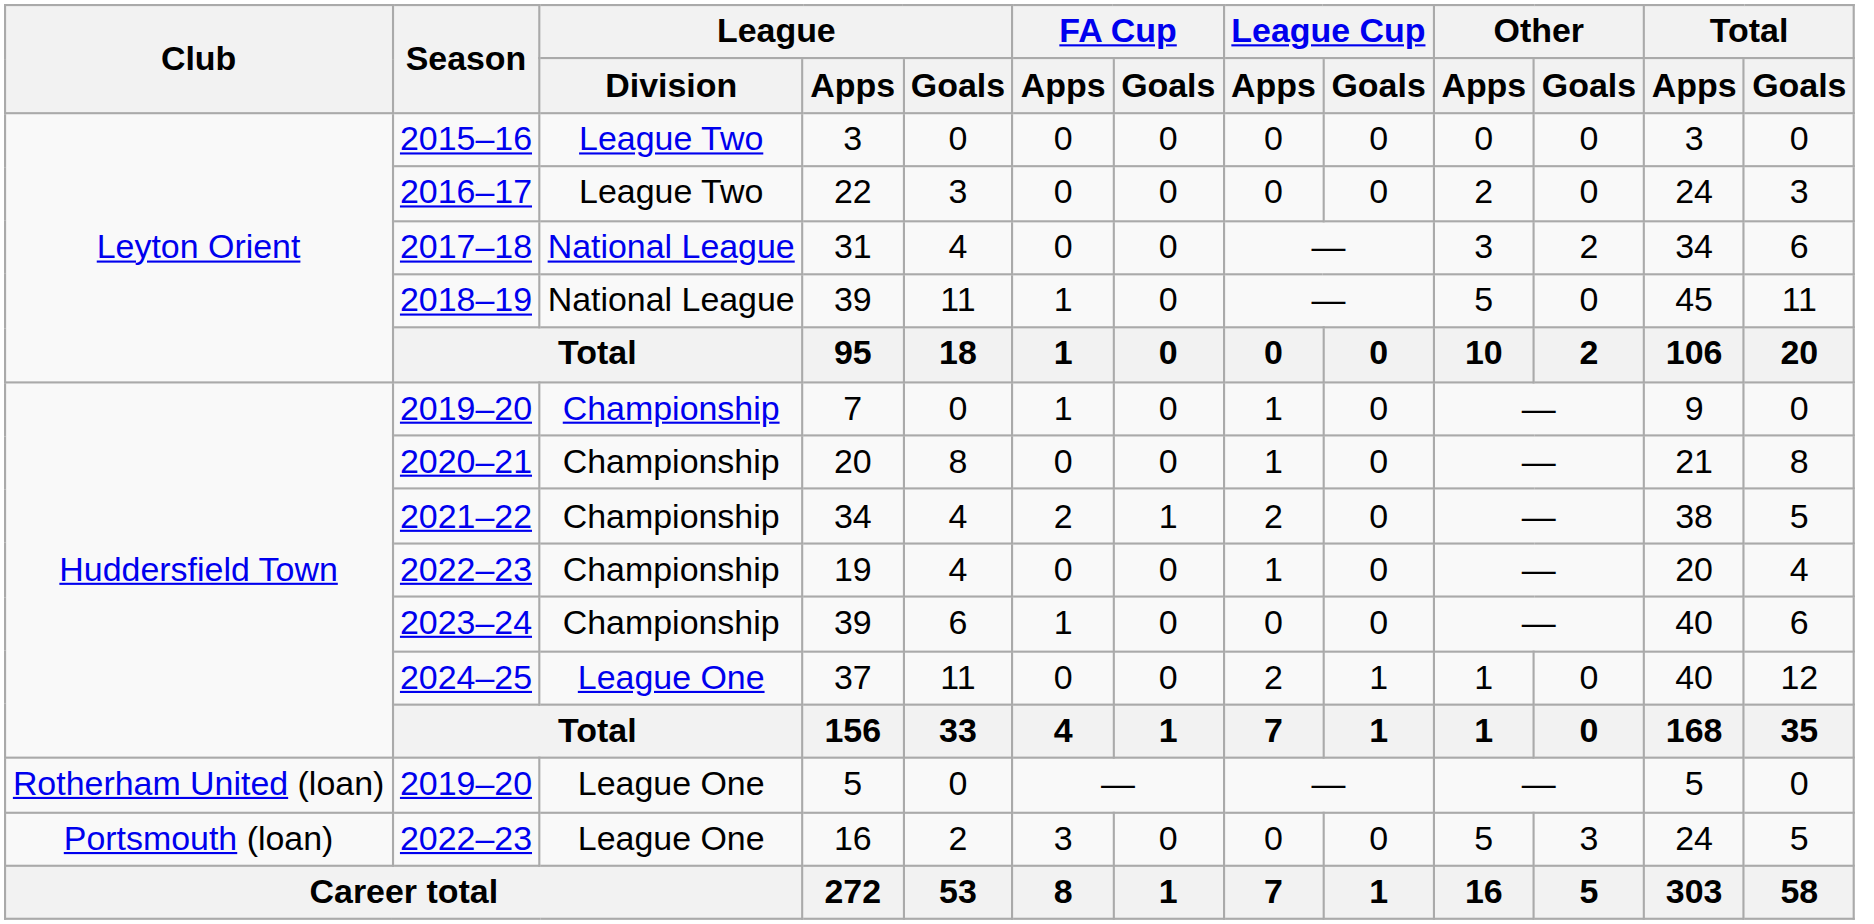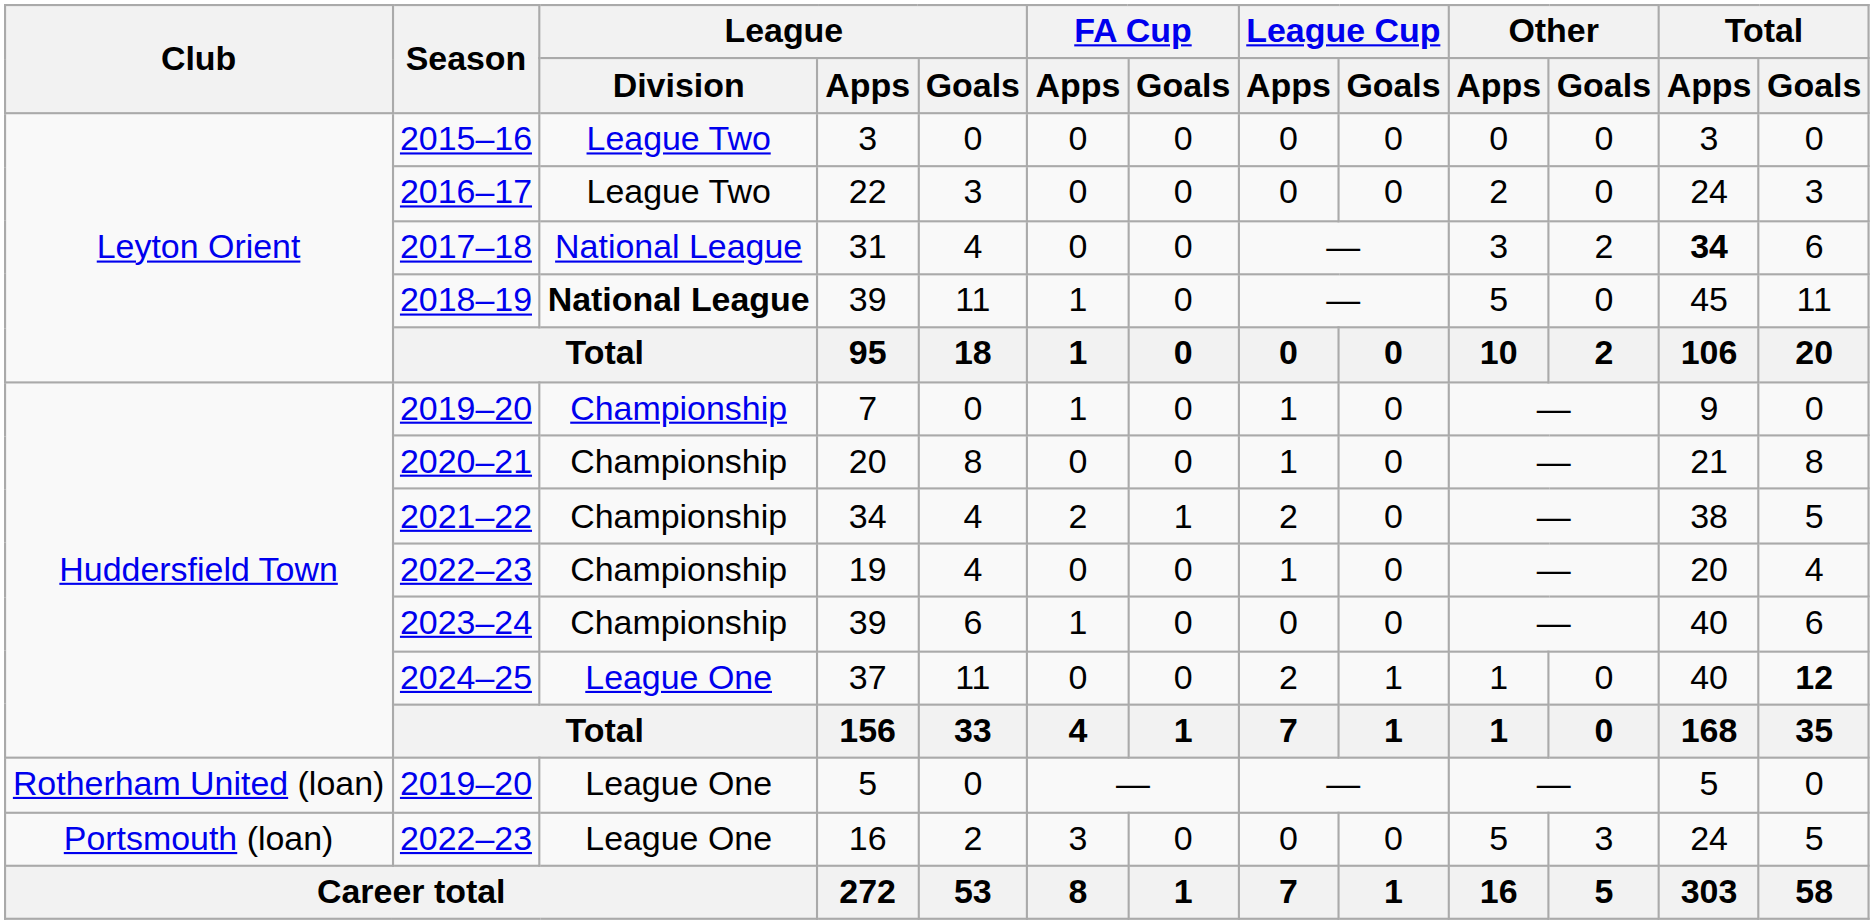(1694, 246) normal -> (1709, 246) bold
(671, 300) normal -> (679, 300) bold
(1799, 676) normal -> (1814, 676) bold
